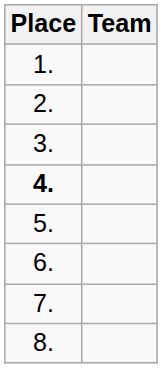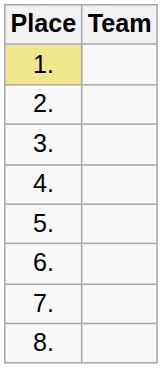(43, 64) no background -> (43, 64) khaki background
(43, 183) bold -> (43, 183) normal
